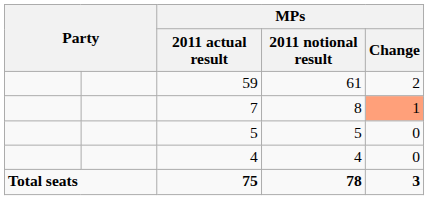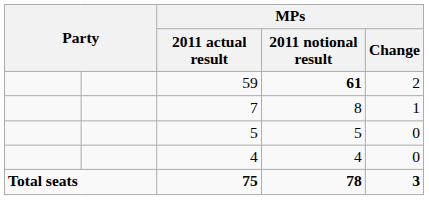(354, 83) normal -> (354, 83) bold
(416, 108) lightsalmon background -> (416, 108) no background
